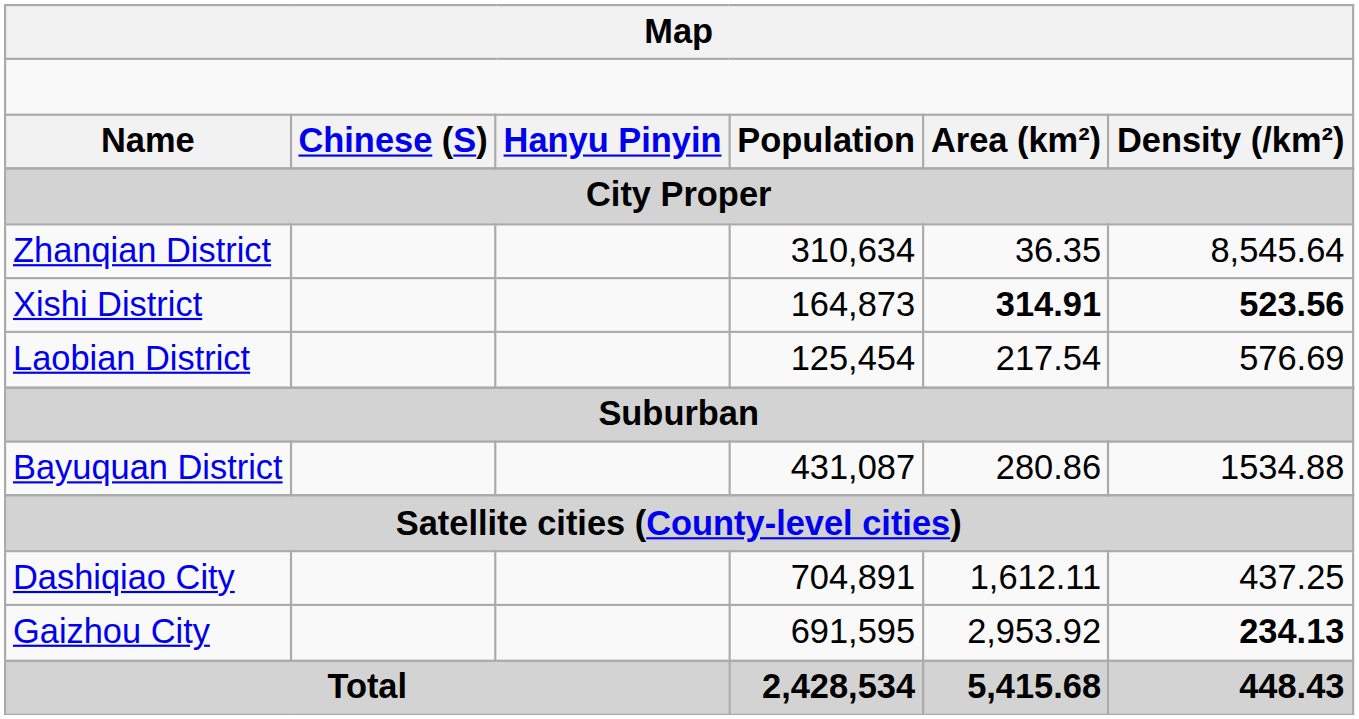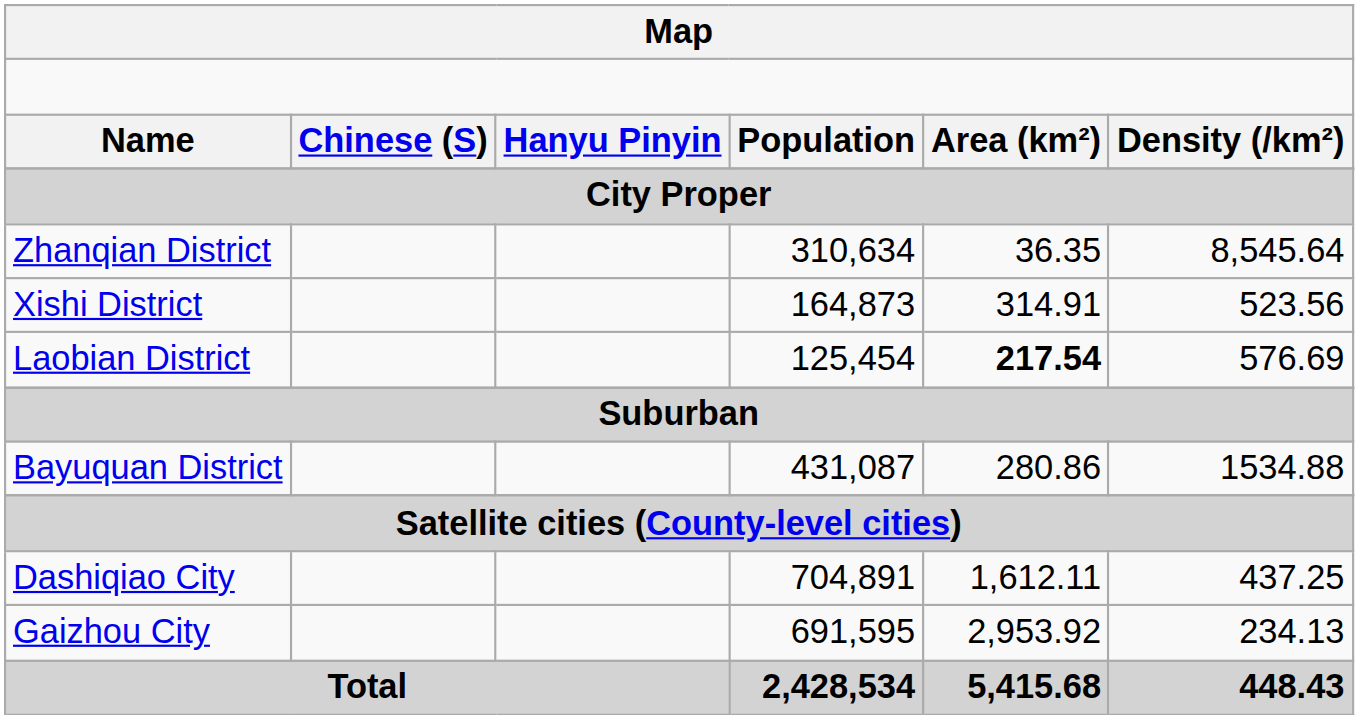(1048, 304) bold -> (1048, 304) normal
(1292, 304) bold -> (1292, 304) normal
(1048, 359) normal -> (1048, 359) bold
(1292, 631) bold -> (1292, 631) normal
